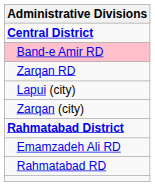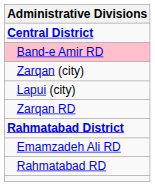(46, 71) Zarqan RD -> (50, 71) Zarqan (city)
(50, 109) Zarqan (city) -> (46, 109) Zarqan RD
